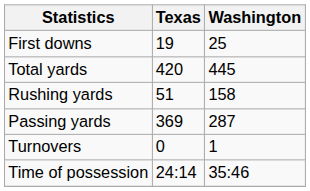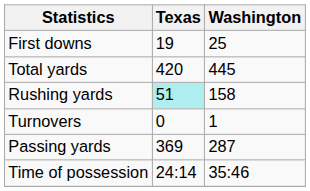(165, 95) no background -> (165, 95) paleturquoise background
rows swapped: (60, 121) <-> (45, 147)
